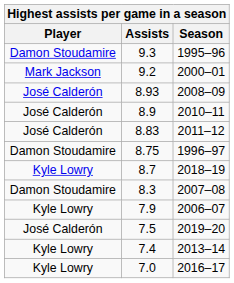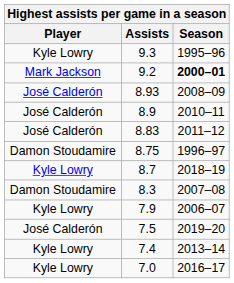(63, 53) Damon Stoudamire -> (63, 53) Kyle Lowry
(201, 72) normal -> (201, 72) bold
